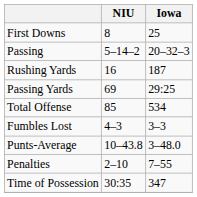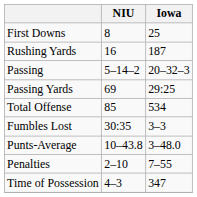rows swapped: (42, 70) <-> (25, 51)
(113, 126) 4–3 -> (118, 126) 30:35
(118, 182) 30:35 -> (113, 182) 4–3
